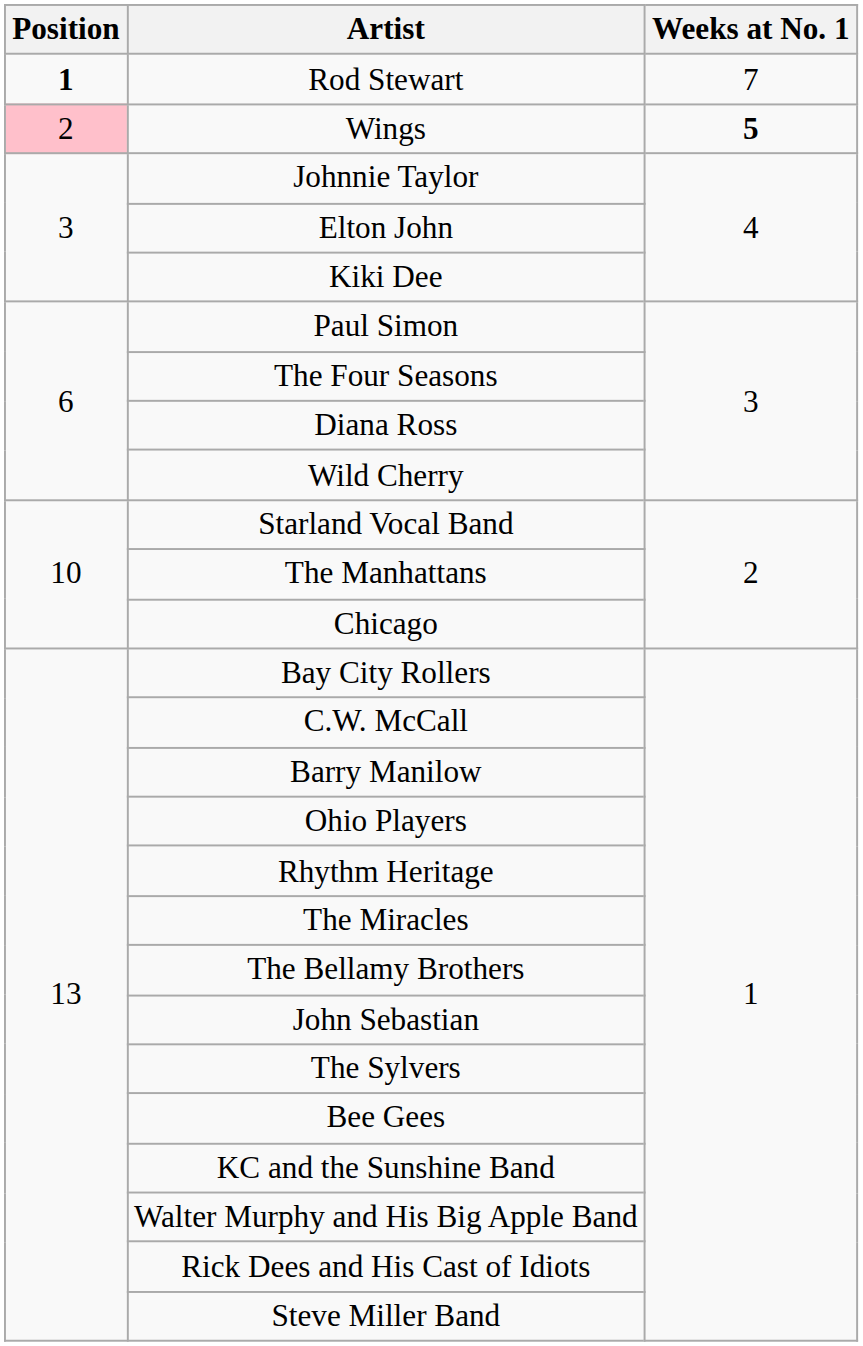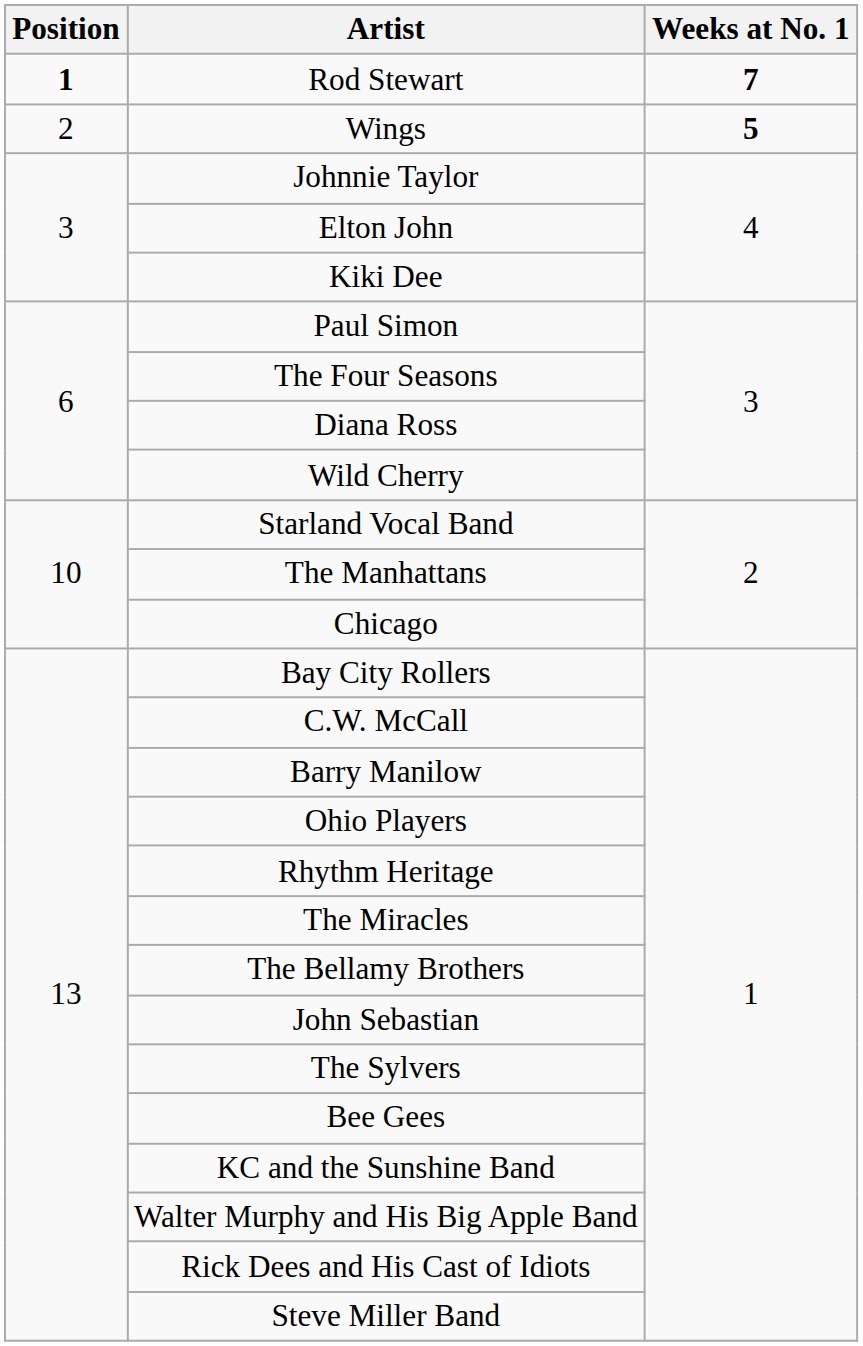(751, 78) normal -> (751, 78) bold
(66, 128) pink background -> (66, 128) no background
